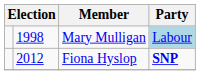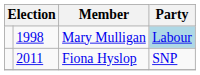(30, 59) 2012 -> (30, 59) 2011
(165, 59) bold -> (165, 59) normal
